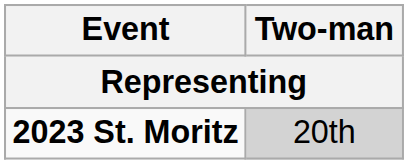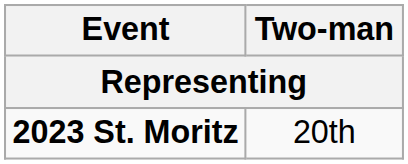(324, 132) lightgrey background -> (324, 132) no background
